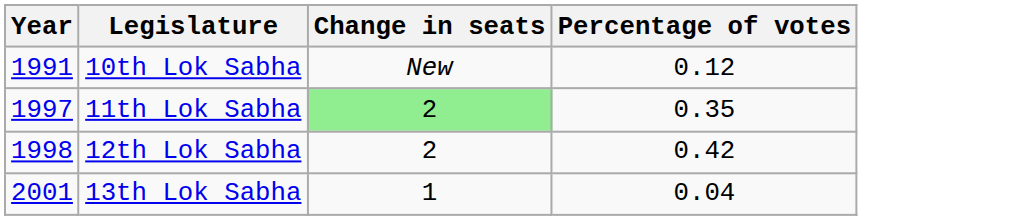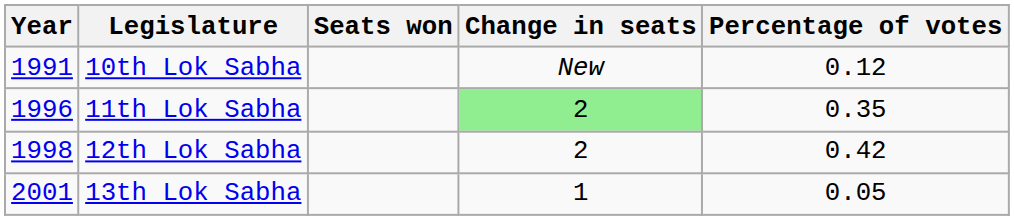+ column: (383, 26)
(42, 110) 1997 -> (42, 110) 1996
(704, 194) 0.04 -> (856, 194) 0.05
